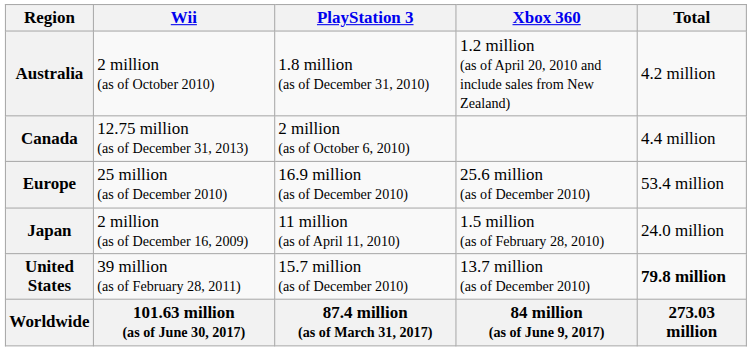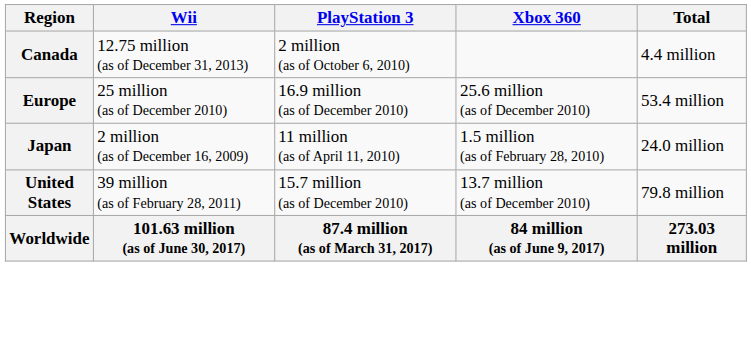- row: (49, 73)
(683, 276) bold -> (683, 192) normal
